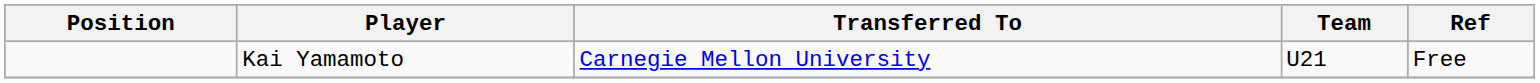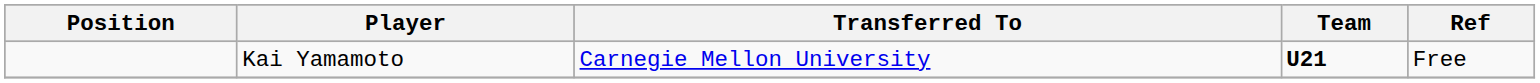(1306, 60) normal -> (1306, 60) bold
